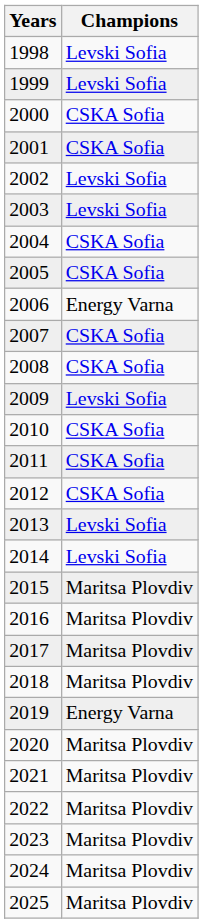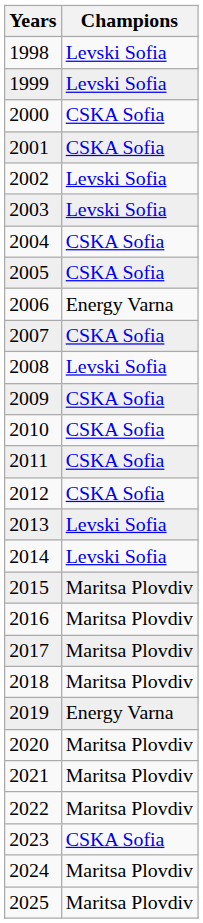(115, 367) CSKA Sofia -> (116, 367) Levski Sofia
(116, 398) Levski Sofia -> (115, 398) CSKA Sofia
(129, 839) Maritsa Plovdiv -> (115, 839) CSKA Sofia
